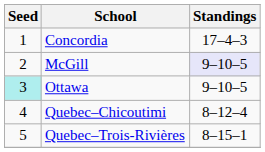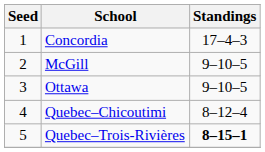(225, 64) lavender background -> (225, 64) no background
(23, 87) paleturquoise background -> (23, 87) no background
(225, 135) normal -> (225, 135) bold
